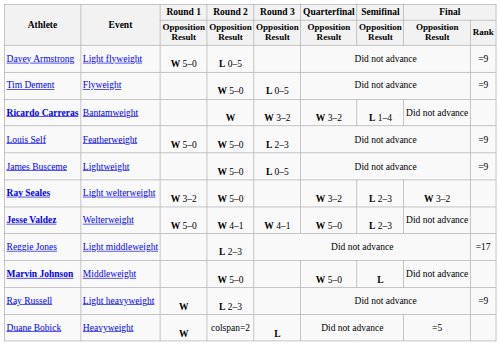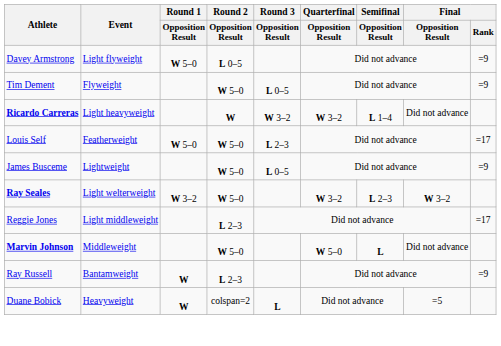(111, 113) Bantamweight -> (119, 113) Light heavyweight
(483, 140) =9 -> (483, 140) =17
- row: (31, 220)
(119, 301) Light heavyweight -> (111, 274) Bantamweight
